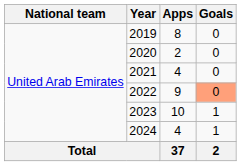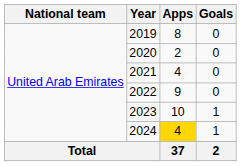(216, 92) lightsalmon background -> (216, 92) no background
(178, 131) no background -> (178, 131) gold background
